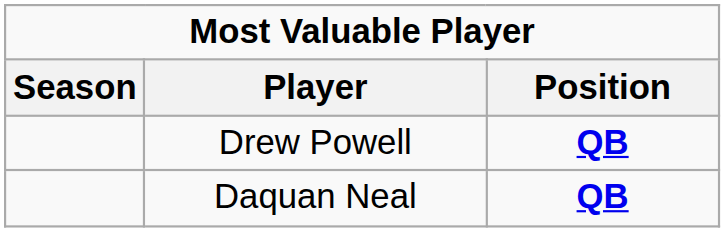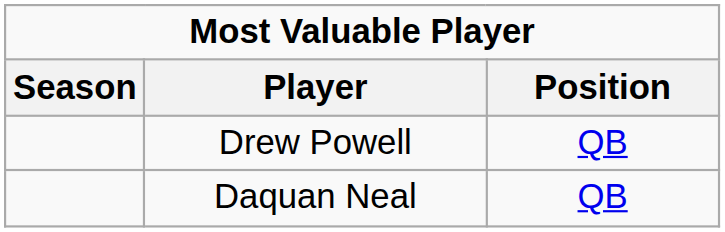(603, 142) bold -> (603, 142) normal
(603, 197) bold -> (603, 197) normal
